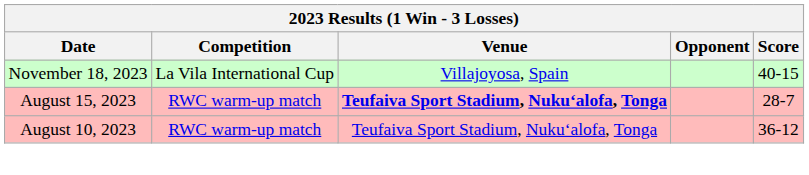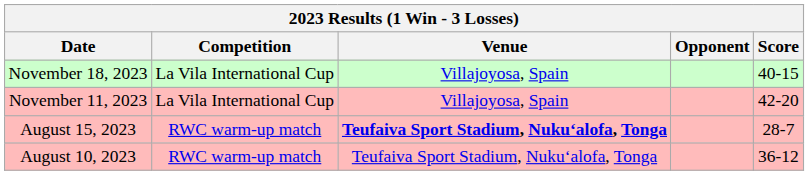+ row: (78, 101)
